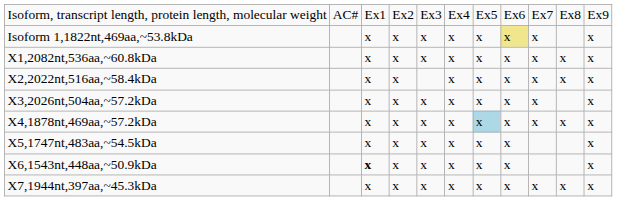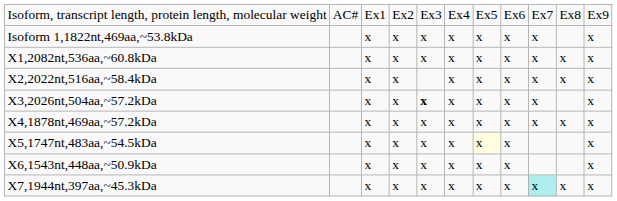(507, 36) khaki background -> (507, 36) no background
(423, 100) normal -> (423, 100) bold
(479, 121) lightblue background -> (479, 121) no background
(479, 143) no background -> (479, 143) lightyellow background
(368, 164) bold -> (368, 164) normal
(535, 185) no background -> (535, 185) paleturquoise background
